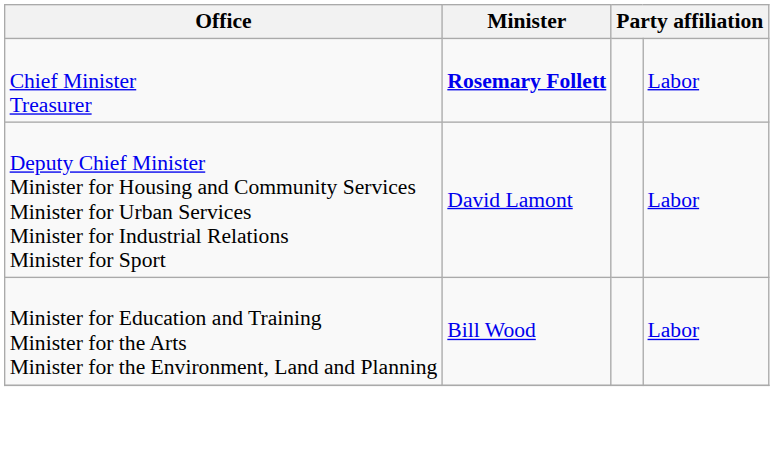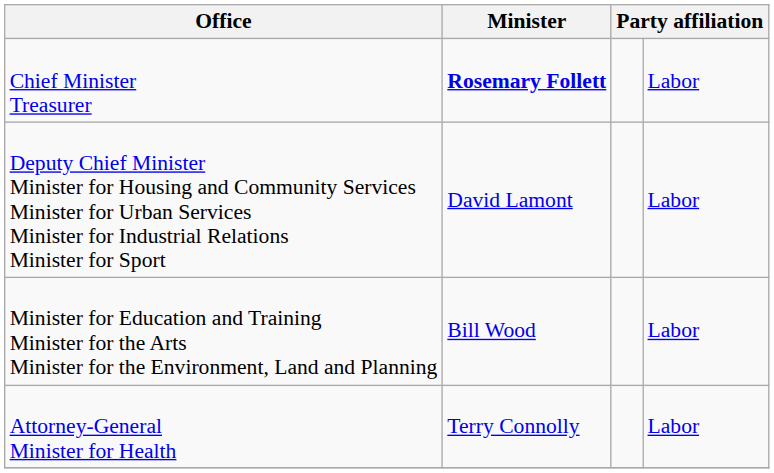+ row: (93, 438)
